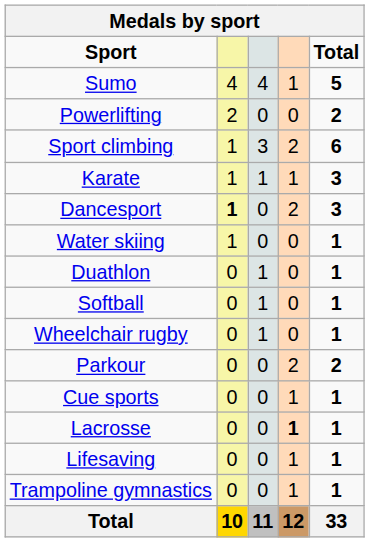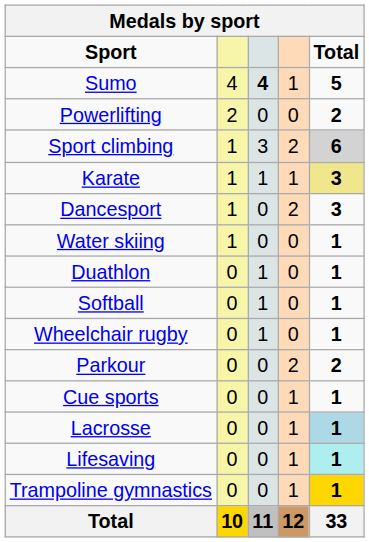(263, 84) normal -> (263, 84) bold
(336, 146) no background -> (336, 146) lightgrey background
(336, 177) no background -> (336, 177) khaki background
(232, 209) bold -> (232, 209) normal
(293, 428) bold -> (293, 428) normal
(336, 428) no background -> (336, 428) lightblue background
(336, 459) no background -> (336, 459) paleturquoise background
(336, 490) no background -> (336, 490) gold background
